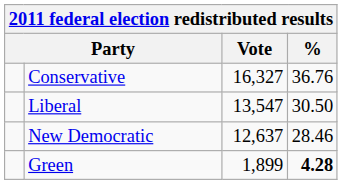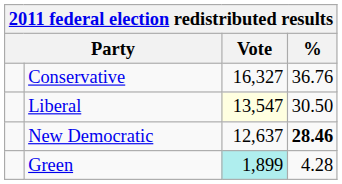(258, 106) no background -> (258, 106) lightyellow background
(312, 135) normal -> (312, 135) bold
(263, 164) no background -> (263, 164) paleturquoise background
(317, 164) bold -> (317, 164) normal
